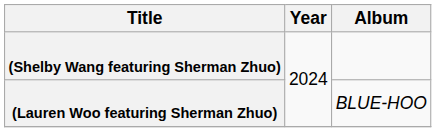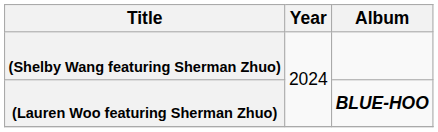(381, 103) normal -> (382, 103) bold
